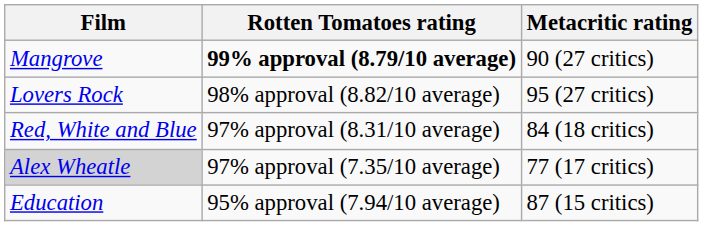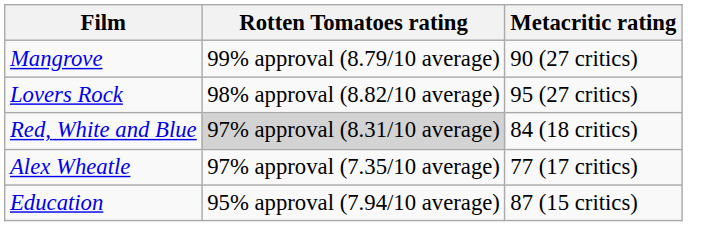(362, 58) bold -> (354, 58) normal
(354, 130) no background -> (354, 130) lightgrey background
(70, 166) lightgrey background -> (70, 166) no background
